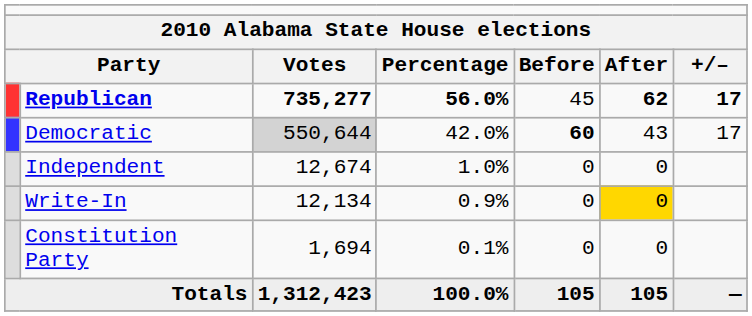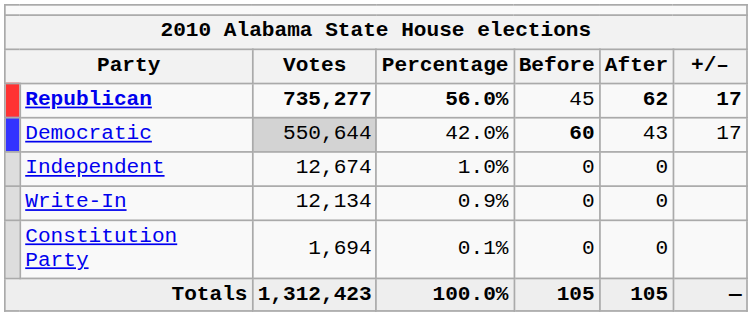(662, 203) gold background -> (662, 203) no background
